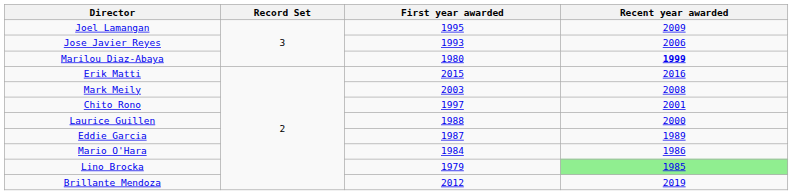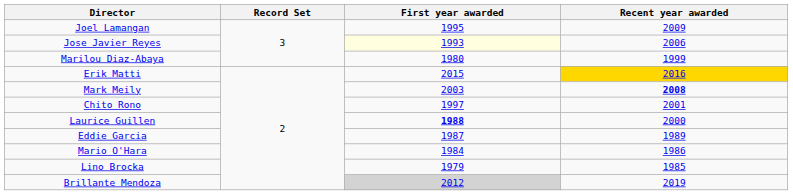(452, 43) no background -> (452, 43) lightyellow background
(674, 58) bold -> (674, 58) normal
(674, 74) no background -> (674, 74) gold background
(674, 89) normal -> (674, 89) bold
(452, 120) normal -> (452, 120) bold
(674, 167) lightgreen background -> (674, 167) no background
(452, 182) no background -> (452, 182) lightgrey background
